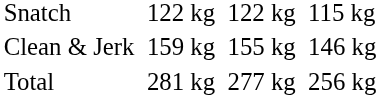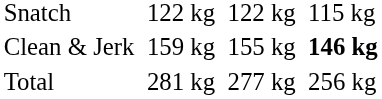(342, 47) normal -> (343, 47) bold
